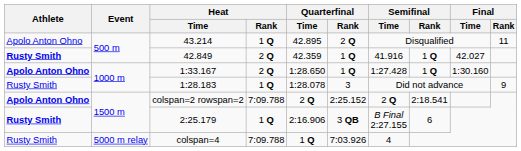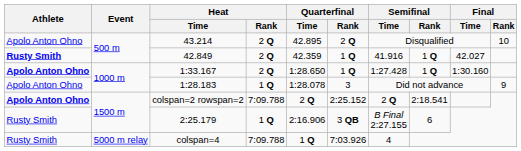(266, 41) 1 Q -> (266, 41) 2 Q
(504, 41) 11 -> (504, 41) 10
(32, 85) Rusty Smith -> (44, 85) Apolo Anton Ohno
(34, 120) bold -> (32, 120) normal
